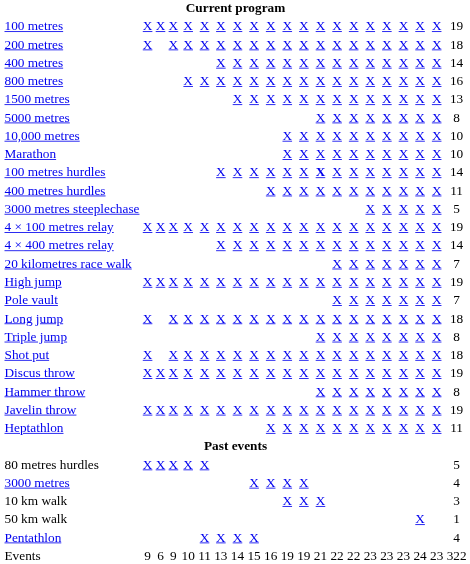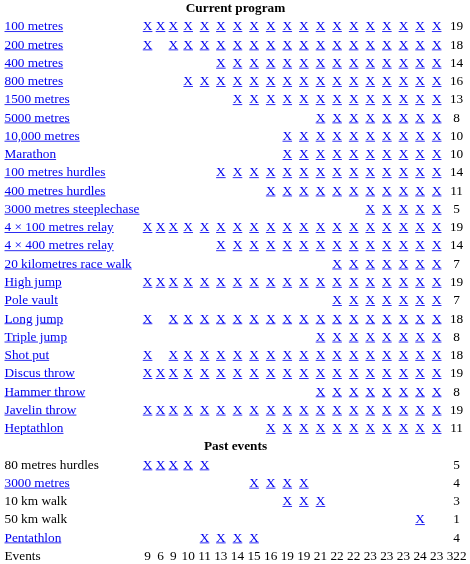(320, 172) bold -> (320, 172) normal
